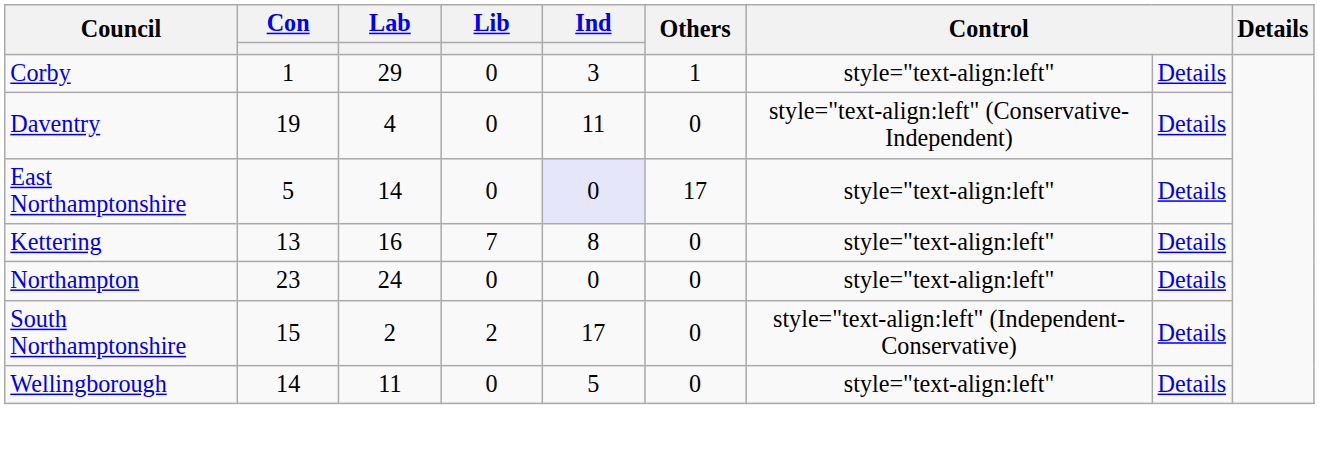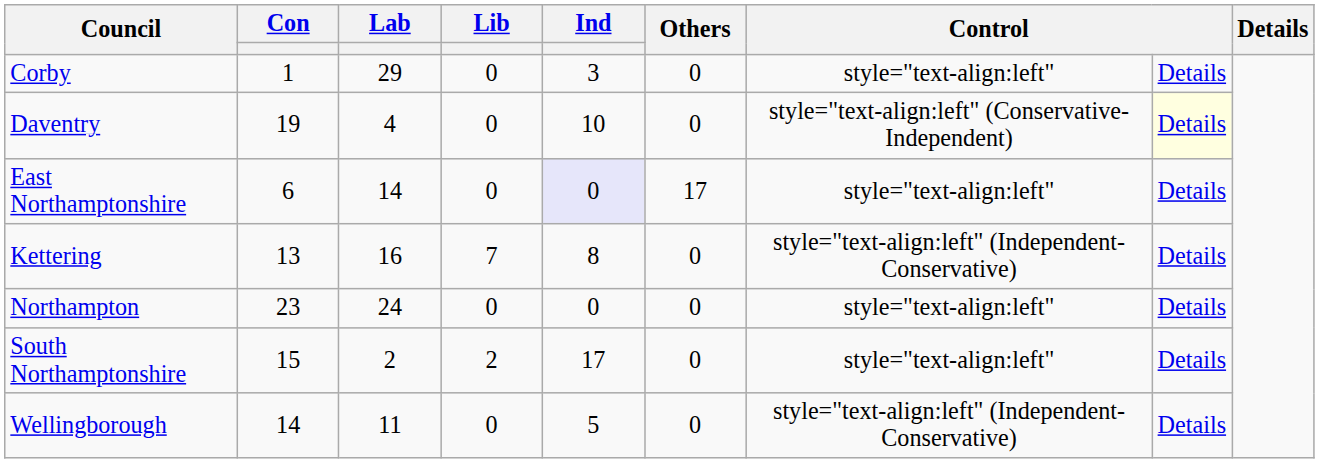(695, 73) 1 -> (695, 73) 0
(593, 125) 11 -> (593, 125) 10
(1192, 125) no background -> (1192, 125) lightyellow background
(288, 190) 5 -> (288, 190) 6
(949, 242) style="text-align:left" -> (949, 256) style="text-align:left" (Independent-Conservative)
(949, 332) style="text-align:left" (Independent-Conservative) -> (949, 359) style="text-align:left"
(949, 384) style="text-align:left" -> (949, 425) style="text-align:left" (Independent-Conservative)
